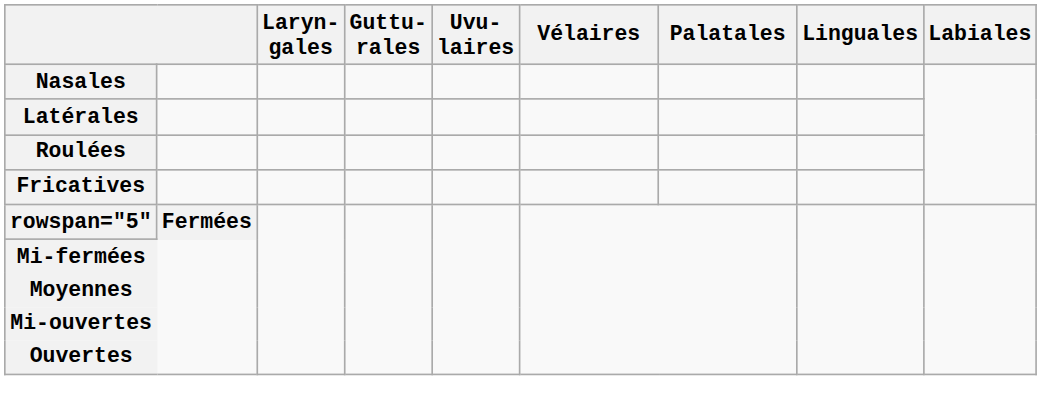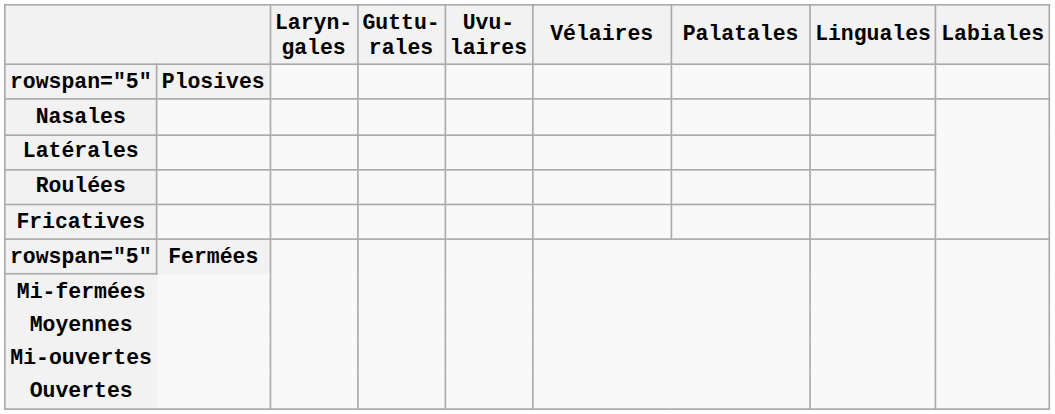+ row: (81, 82)
